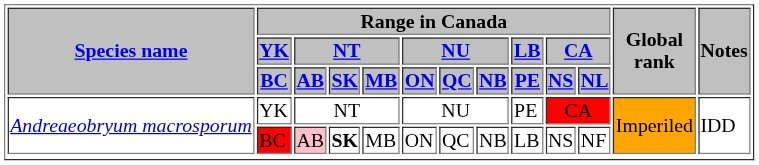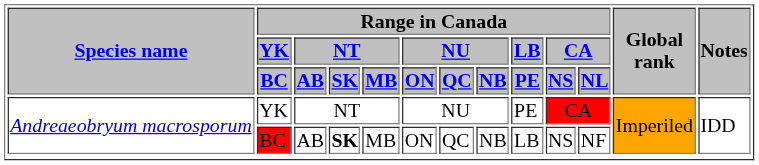(310, 140) pink background -> (310, 140) no background
